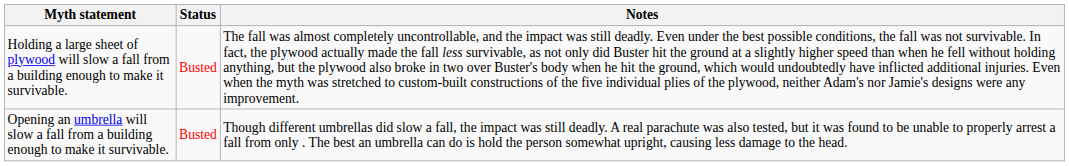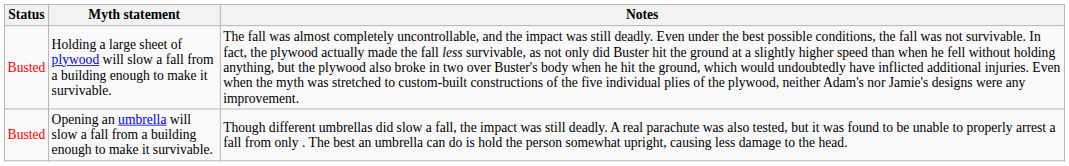columns swapped: (90, 15) <-> (198, 15)
